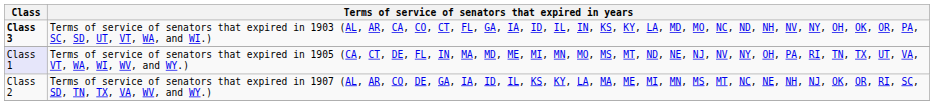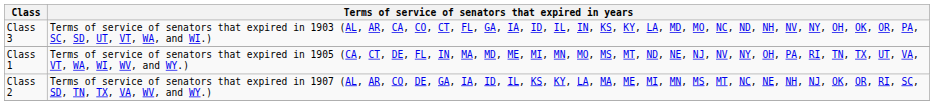(21, 33) bold -> (21, 33) normal
(21, 60) lavender background -> (21, 60) no background
